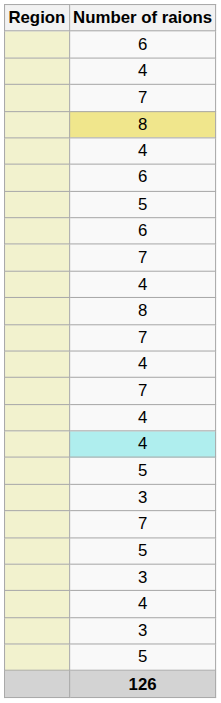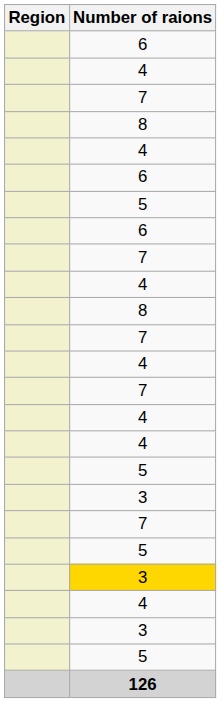(143, 124) khaki background -> (143, 124) no background
(143, 444) paleturquoise background -> (143, 444) no background
(143, 577) no background -> (143, 577) gold background
